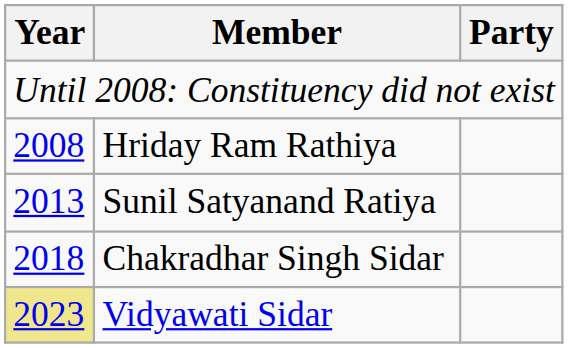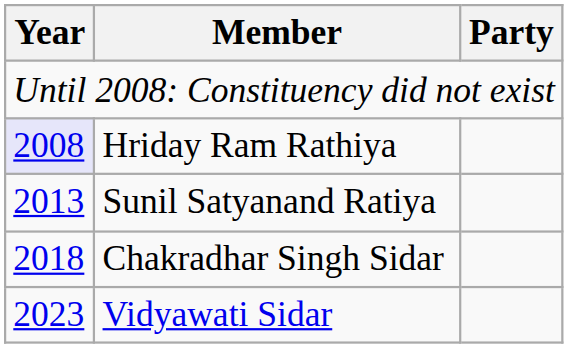(49, 145) no background -> (49, 145) lavender background
(49, 314) khaki background -> (49, 314) no background
